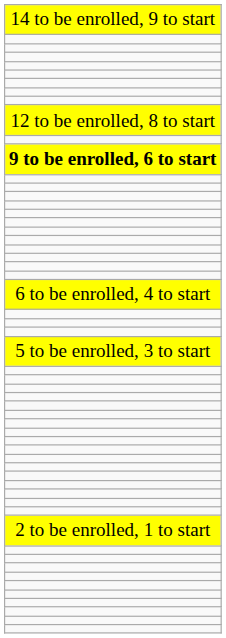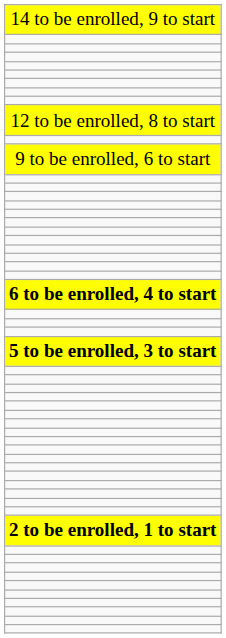(113, 158) bold -> (113, 158) normal
(113, 294) normal -> (113, 294) bold
(113, 351) normal -> (113, 351) bold
(113, 530) normal -> (113, 530) bold
